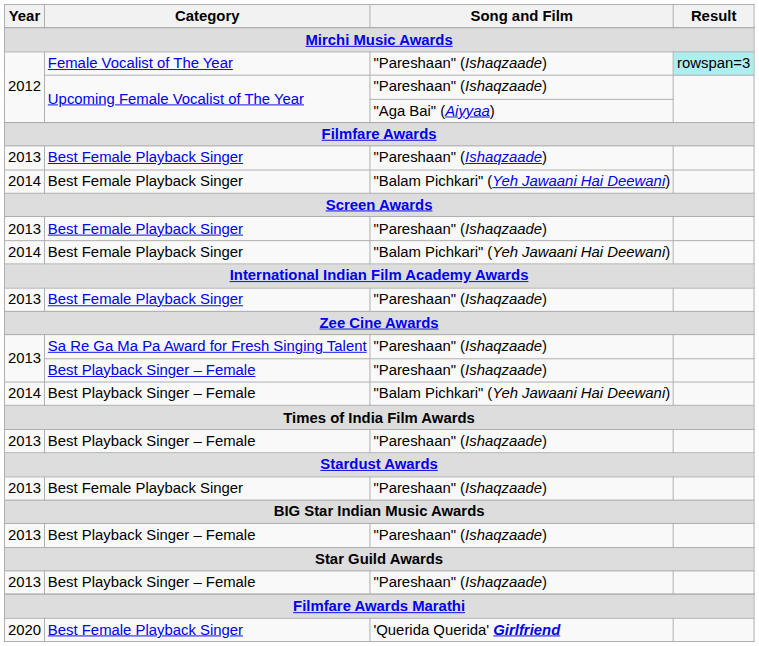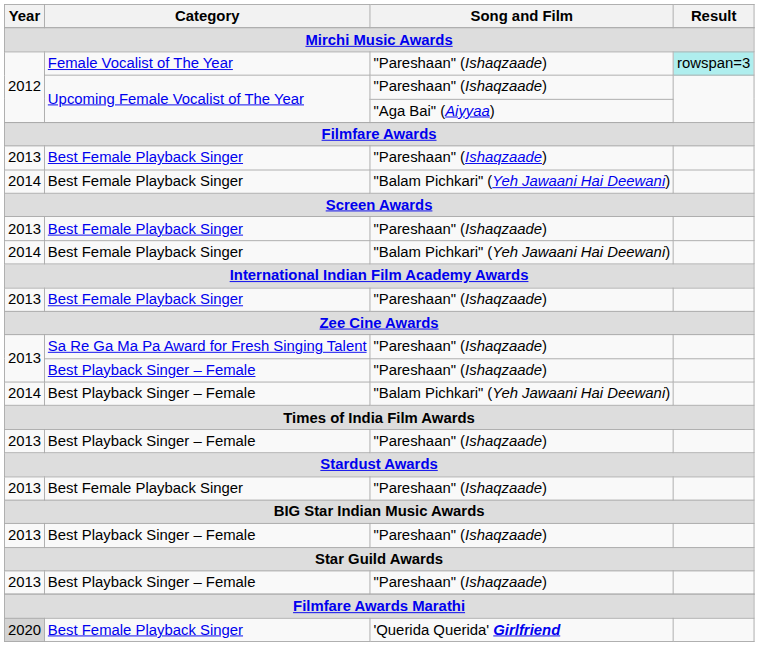(24, 629) no background -> (24, 629) lightgrey background
